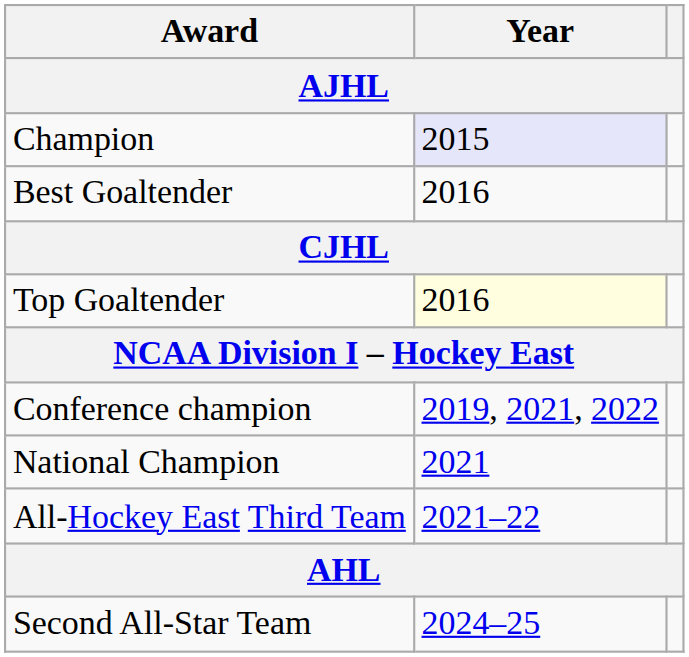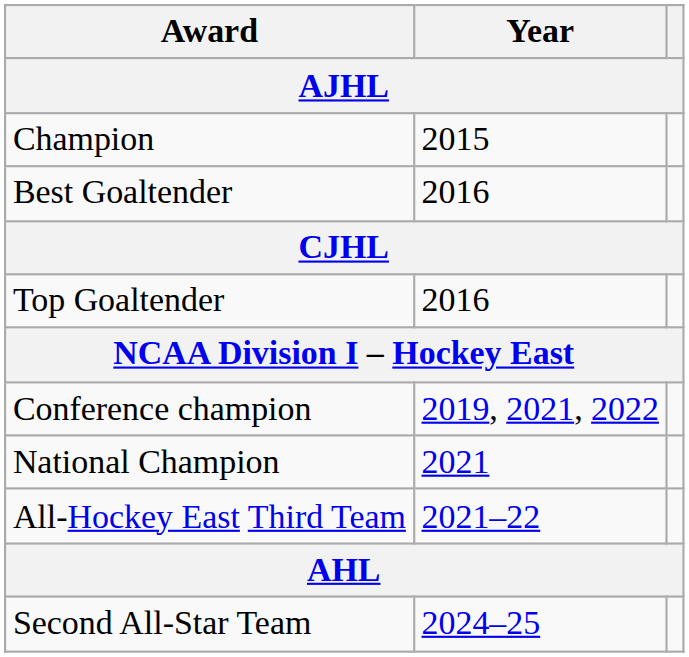(455, 138) lavender background -> (455, 138) no background
(455, 300) lightyellow background -> (455, 300) no background
